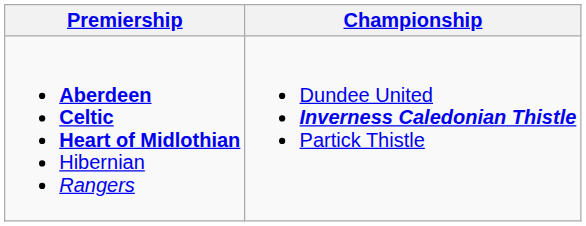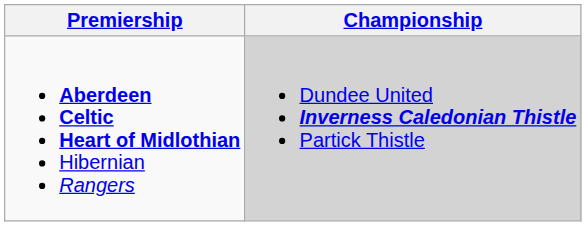(413, 117) no background -> (413, 117) lightgrey background
